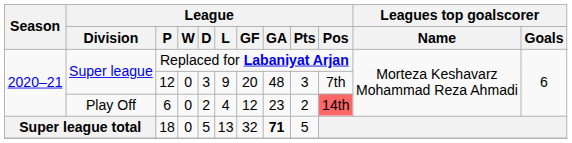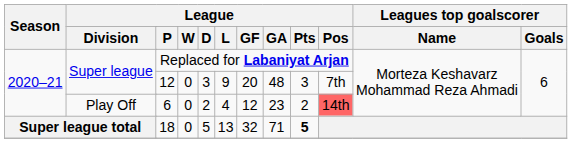(277, 127) bold -> (277, 127) normal
(305, 127) normal -> (305, 127) bold
